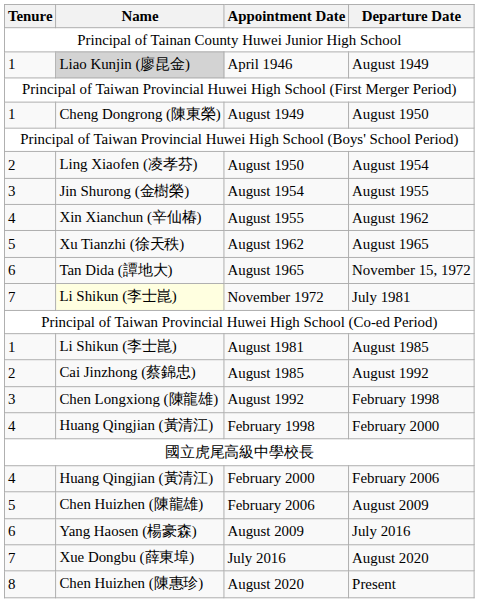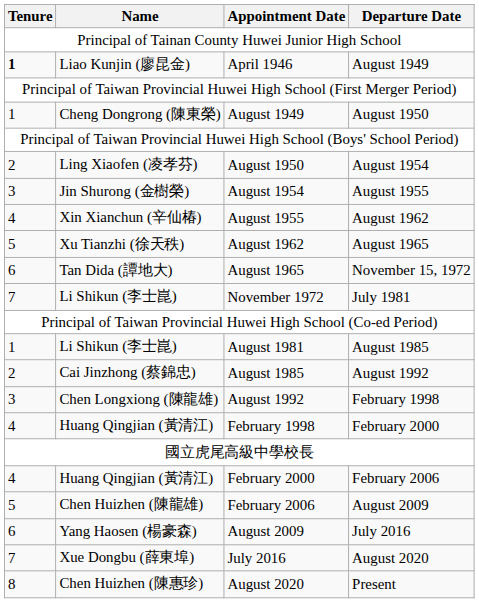(12, 64) normal -> (12, 64) bold
(125, 64) lightgrey background -> (125, 64) no background
(118, 296) lightyellow background -> (118, 296) no background
